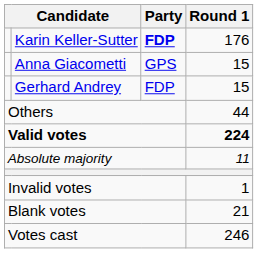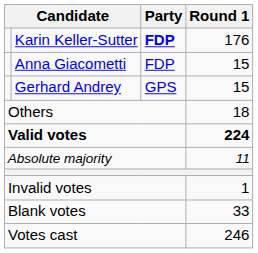(161, 64) GPS -> (160, 64) FDP
(160, 87) FDP -> (161, 87) GPS
(241, 111) 44 -> (241, 111) 18
(241, 211) 21 -> (241, 211) 33
